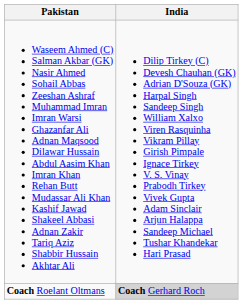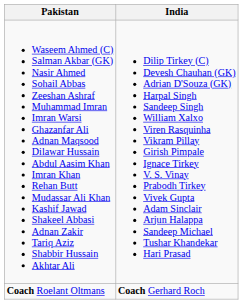(161, 291) lightgrey background -> (161, 291) no background
